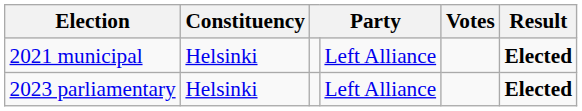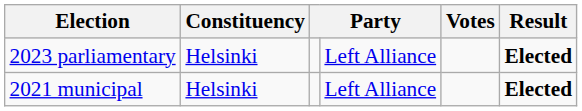rows swapped: (76, 55) <-> (93, 88)
